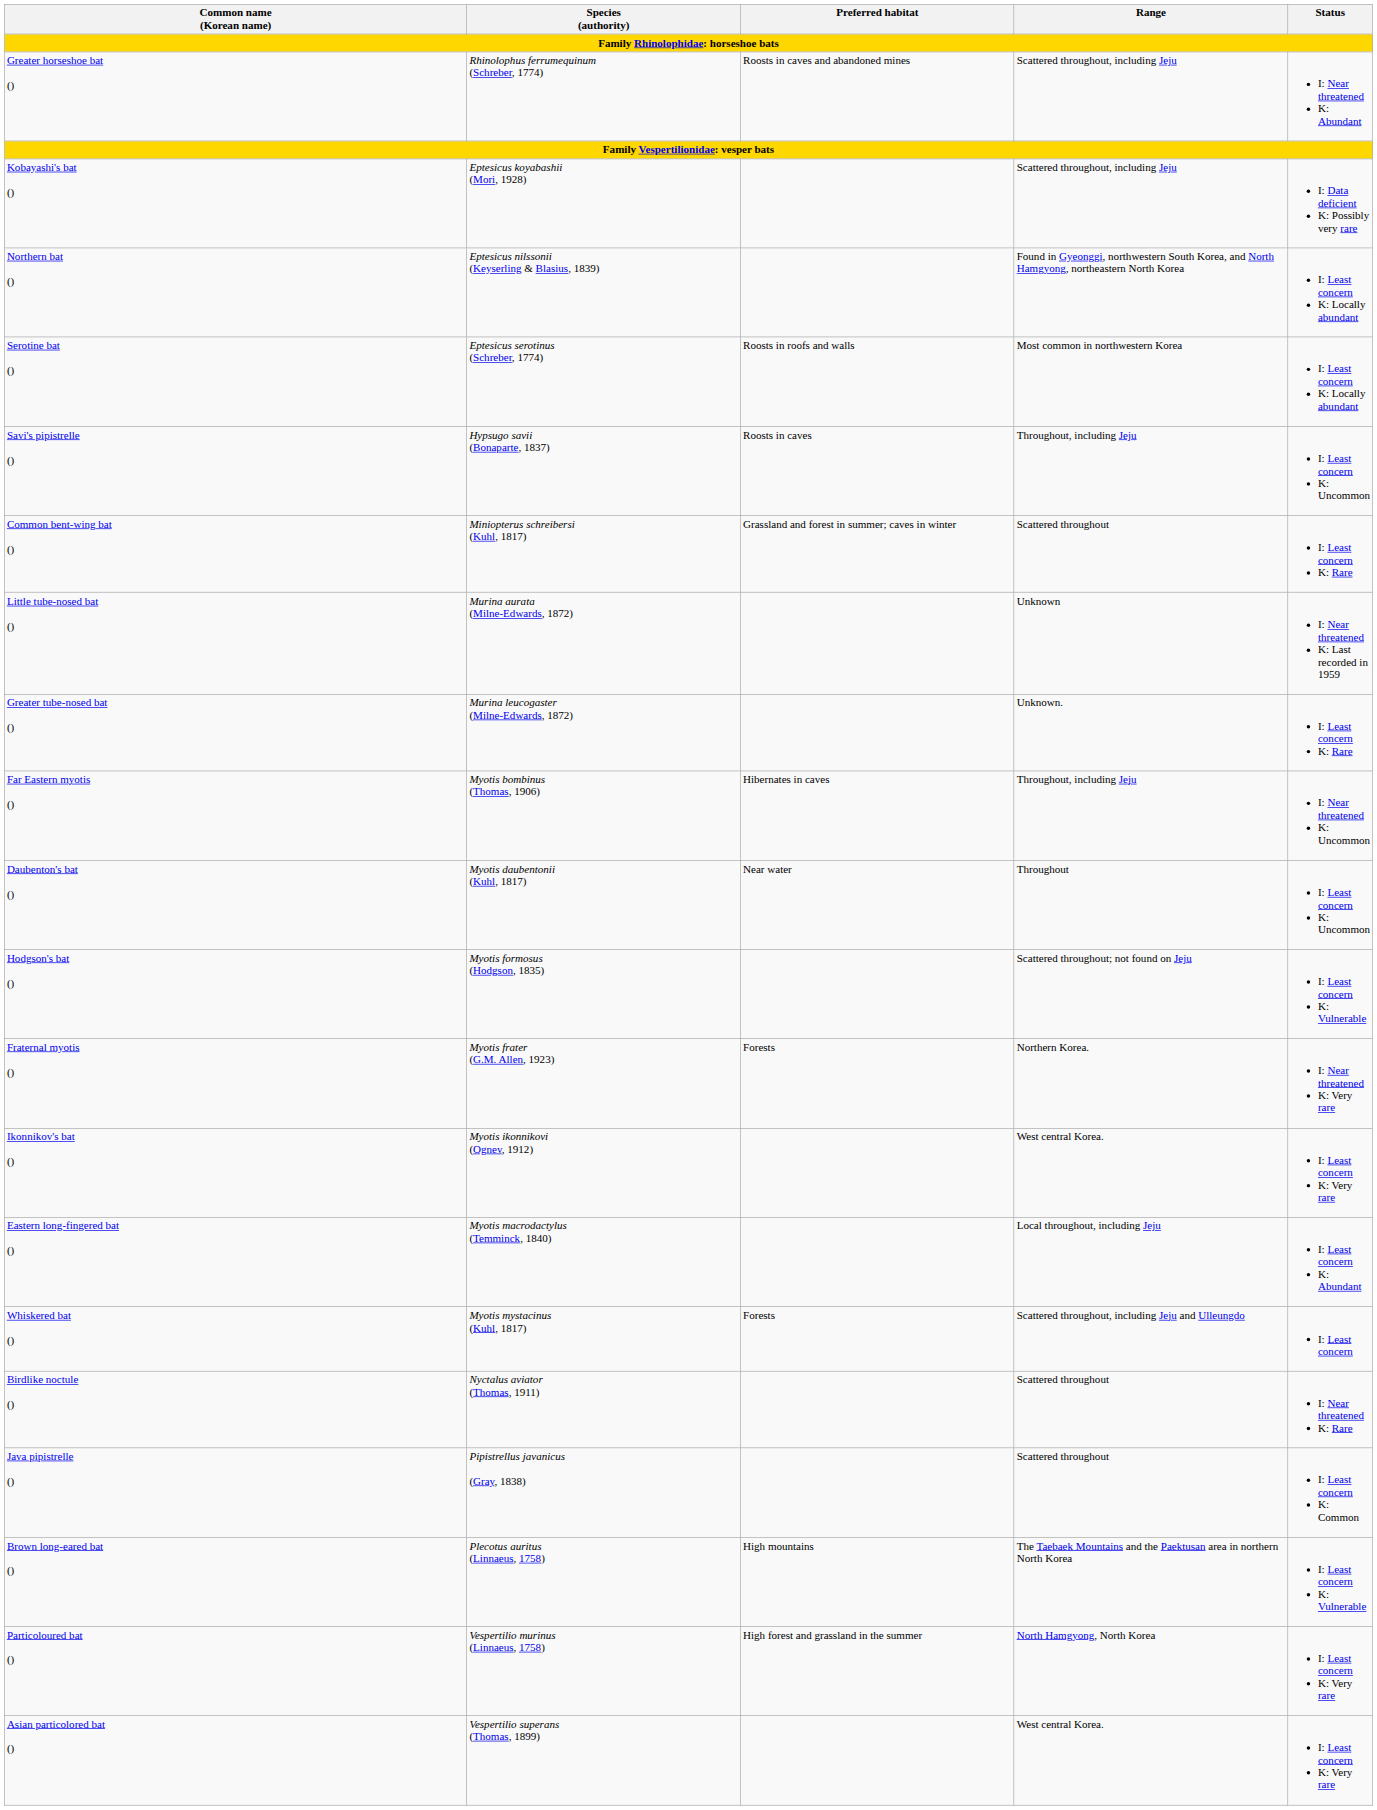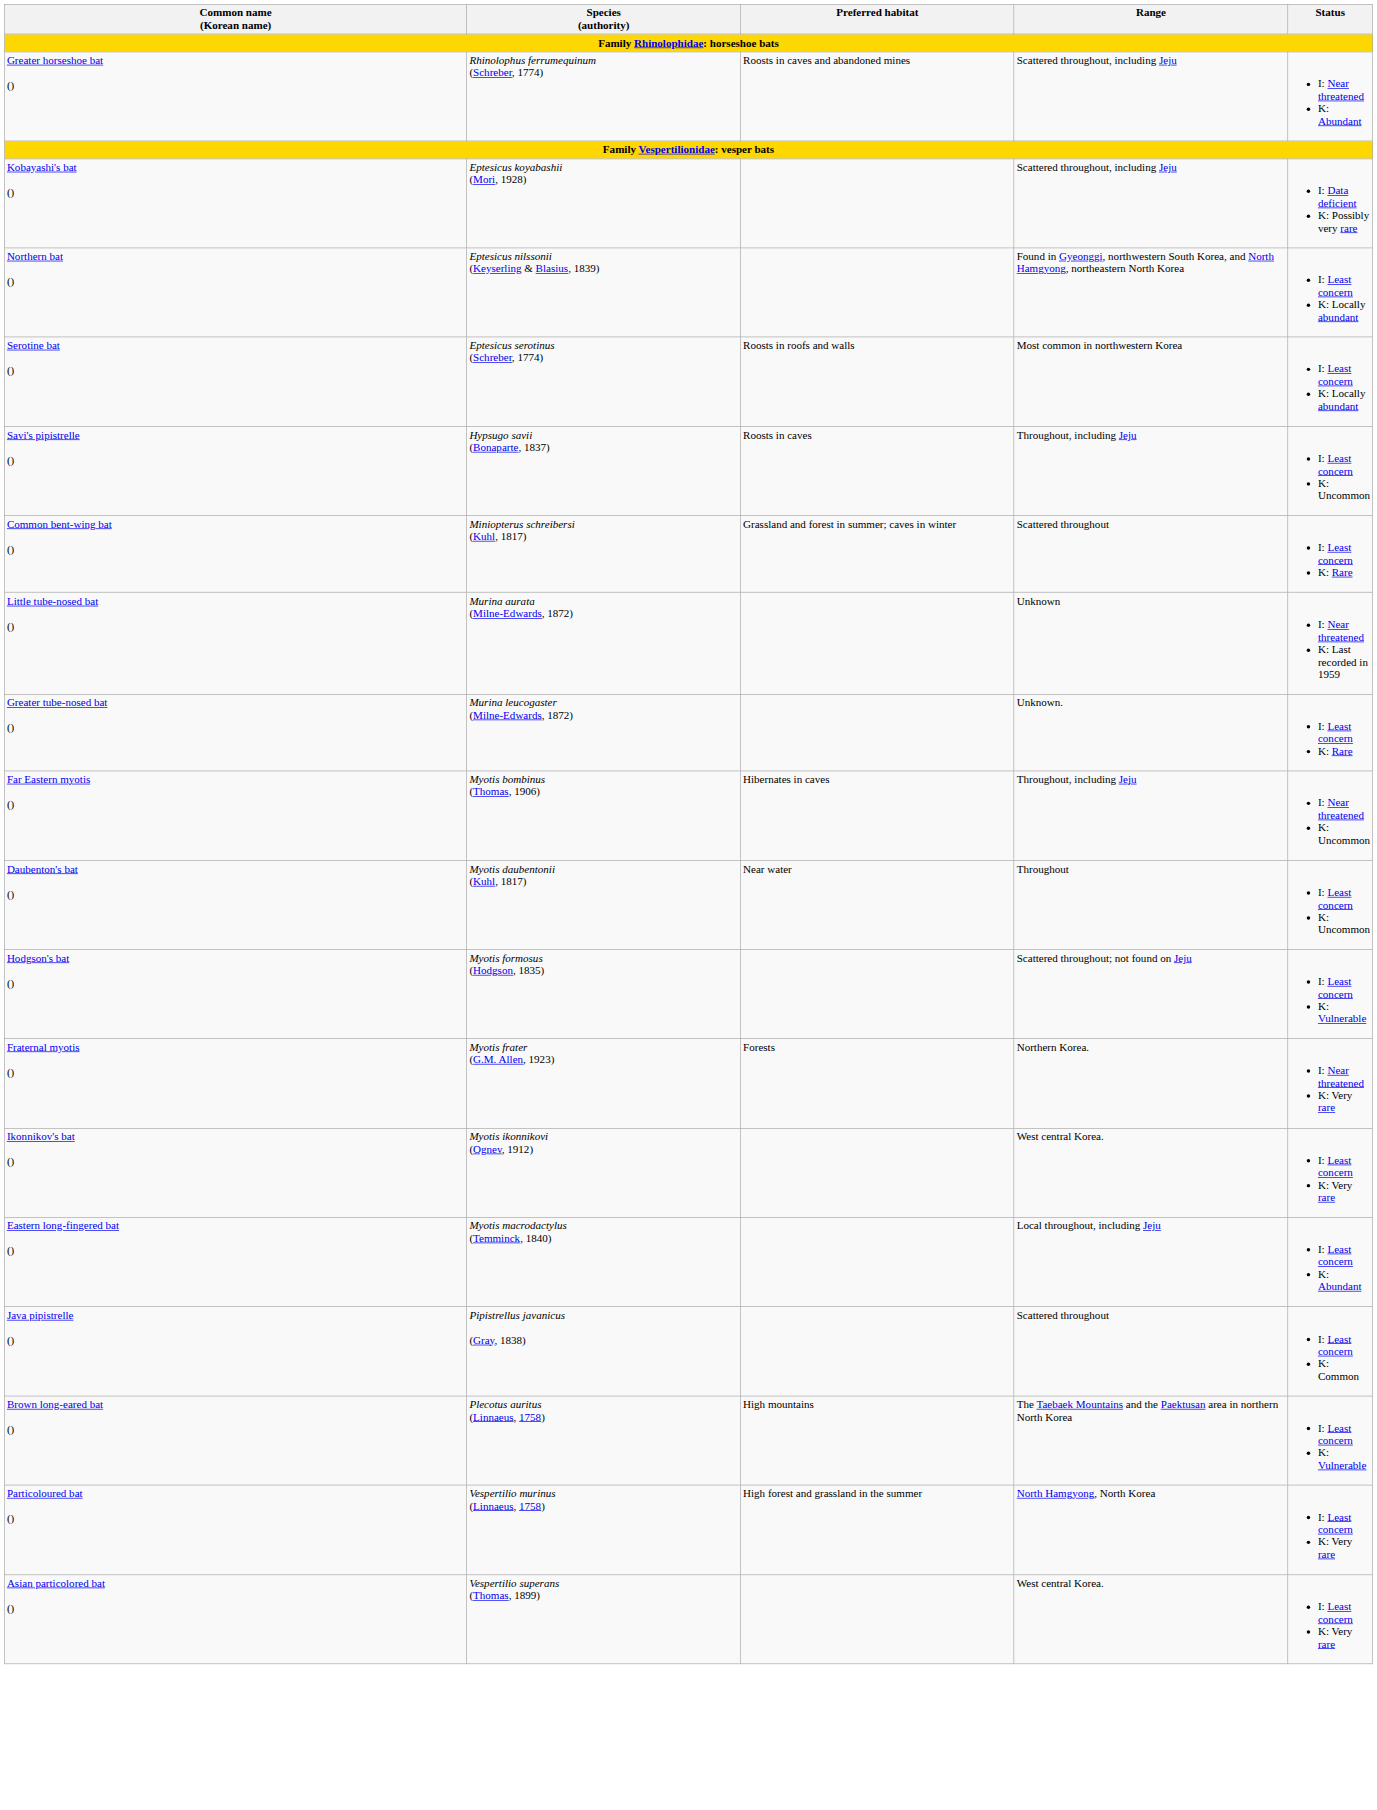- row: (39, 1327)
- row: (43, 1392)
